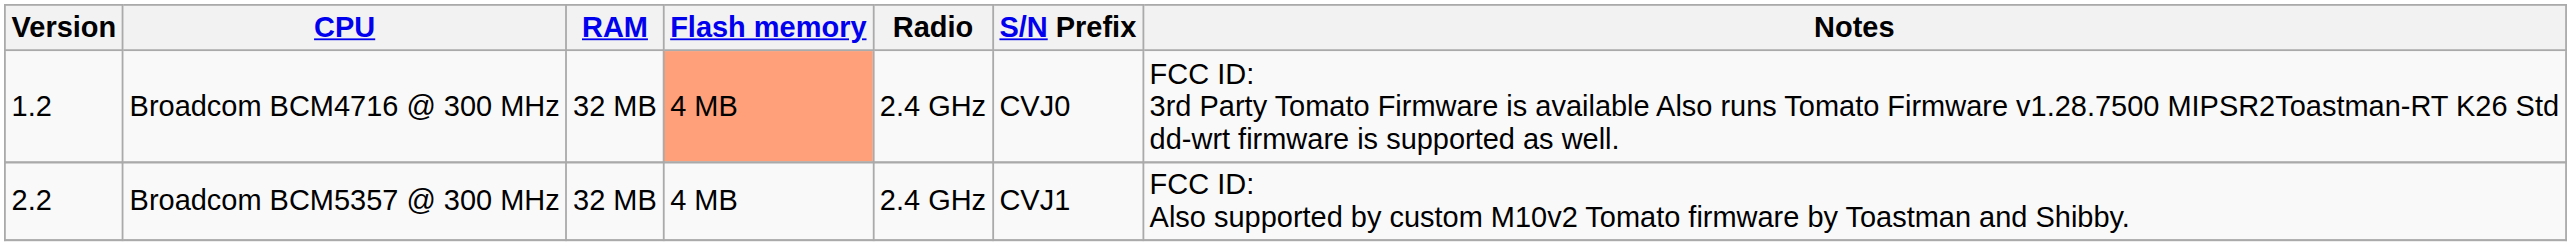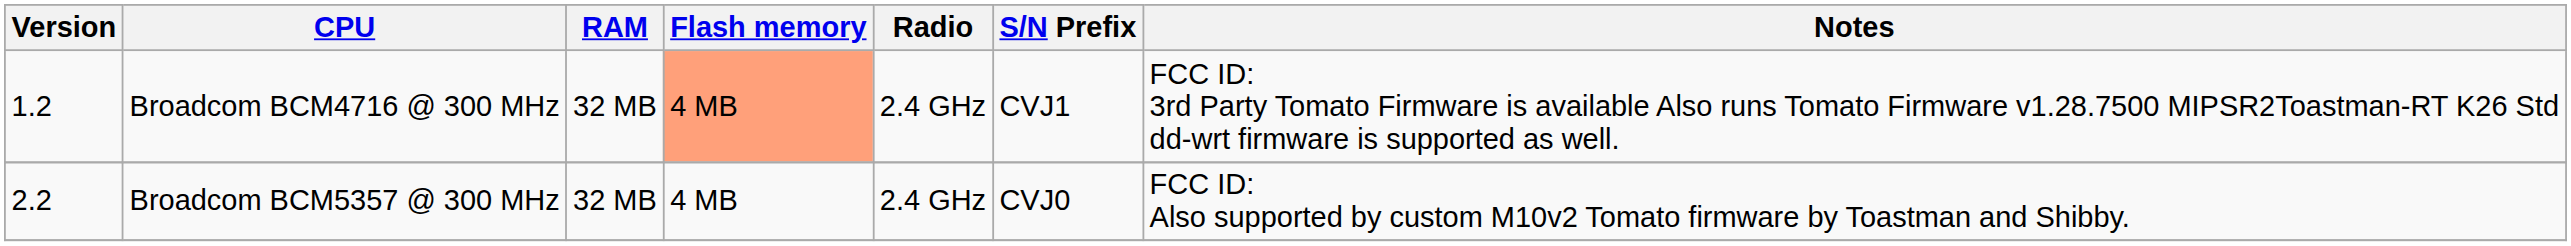(1035, 105) CVJ0 -> (1035, 105) CVJ1
(1035, 200) CVJ1 -> (1035, 200) CVJ0
